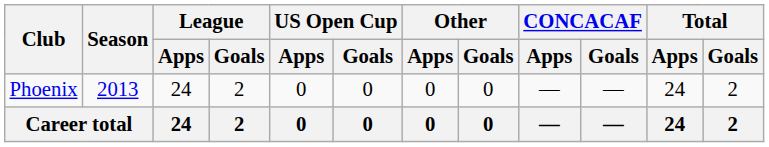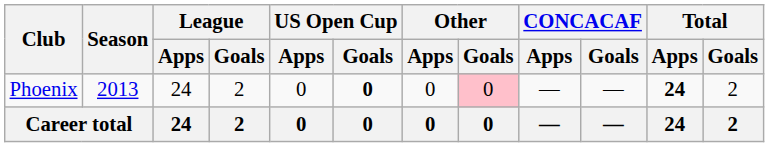(368, 90) normal -> (368, 90) bold
(488, 90) no background -> (488, 90) pink background
(675, 90) normal -> (675, 90) bold
